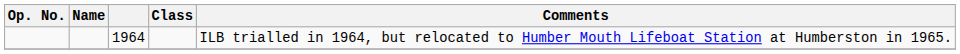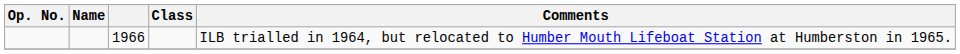(128, 38) 1964 -> (128, 38) 1966
